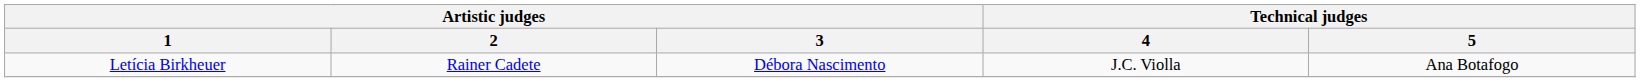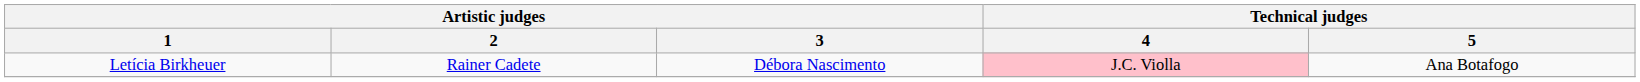(1146, 64) no background -> (1146, 64) pink background
